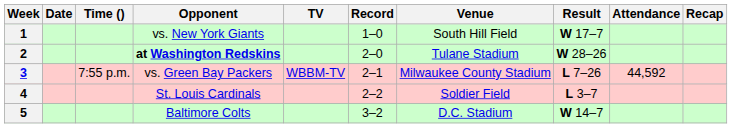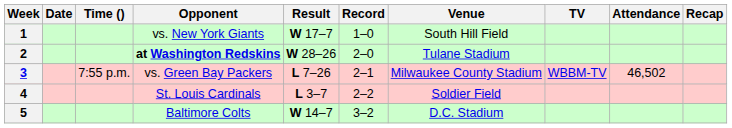columns swapped: (582, 14) <-> (316, 14)
(646, 73) 44,592 -> (646, 73) 46,502
